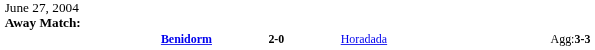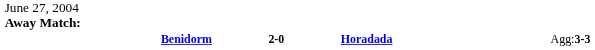(364, 39) normal -> (367, 39) bold
